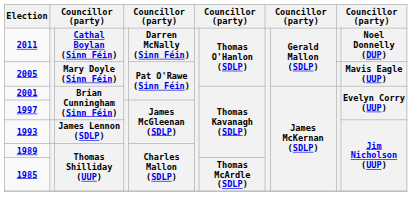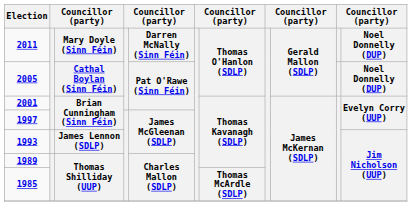(89, 45) Cathal Boylan (Sinn Féin) -> (89, 45) Mary Doyle (Sinn Féin)
(89, 74) Mary Doyle (Sinn Féin) -> (89, 79) Cathal Boylan (Sinn Féin)
(374, 74) Mavis Eagle (UUP) -> (374, 79) Noel Donnelly (DUP)
